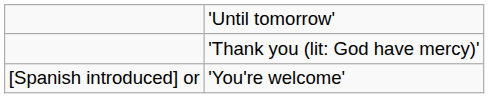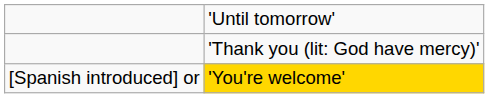(277, 78) no background -> (277, 78) gold background
